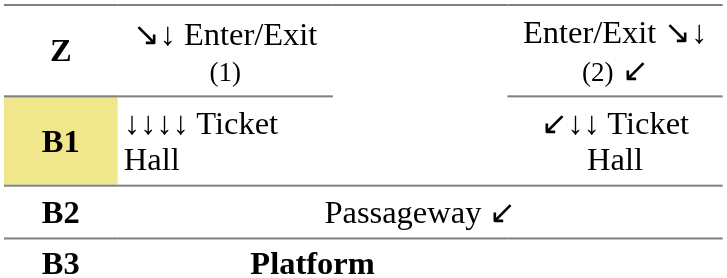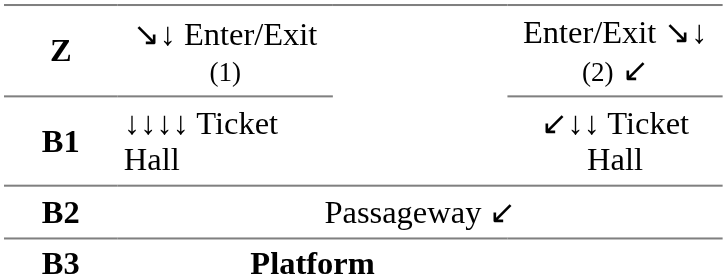(61, 140) khaki background -> (61, 140) no background
